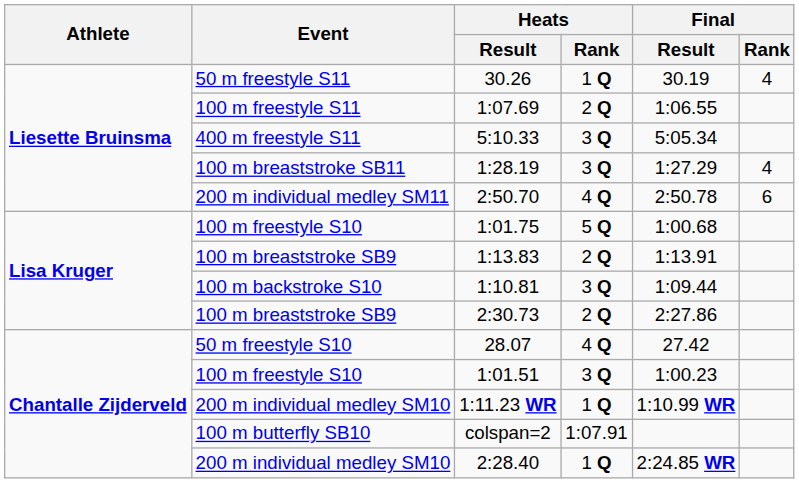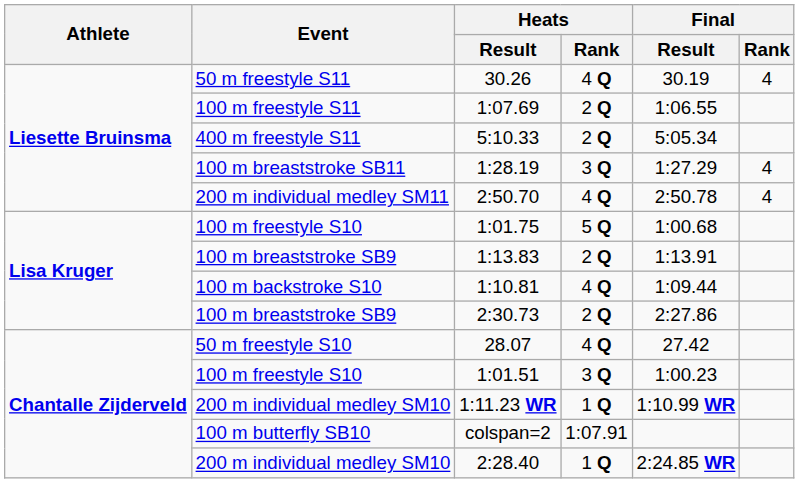(597, 79) 1 Q -> (597, 79) 4 Q
(597, 138) 3 Q -> (597, 138) 2 Q
(767, 197) 6 -> (767, 197) 4
(597, 286) 3 Q -> (597, 286) 4 Q
